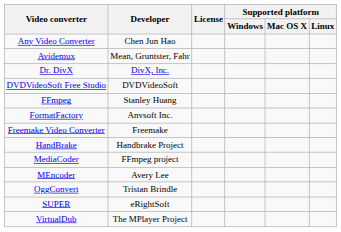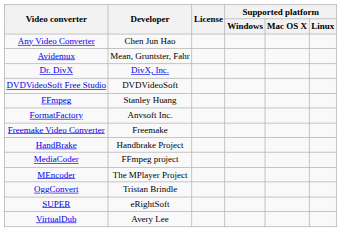(150, 174) Avery Lee -> (150, 174) The MPlayer Project
(150, 218) The MPlayer Project -> (150, 218) Avery Lee
